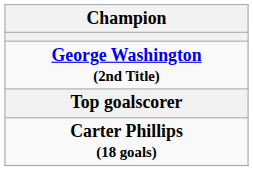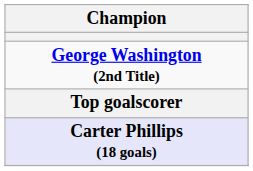(127, 141) no background -> (127, 141) lavender background
